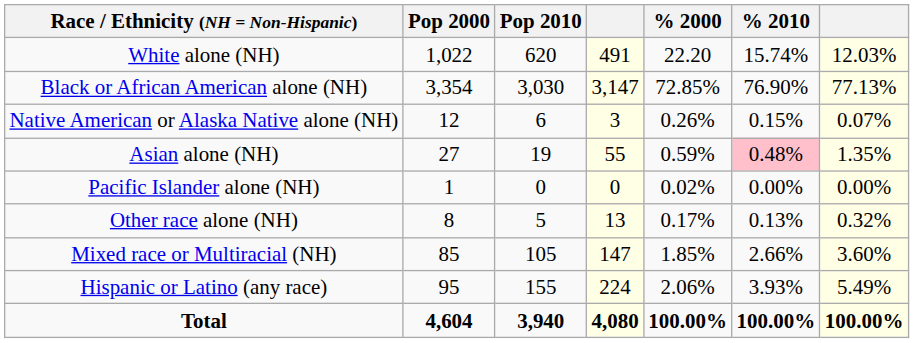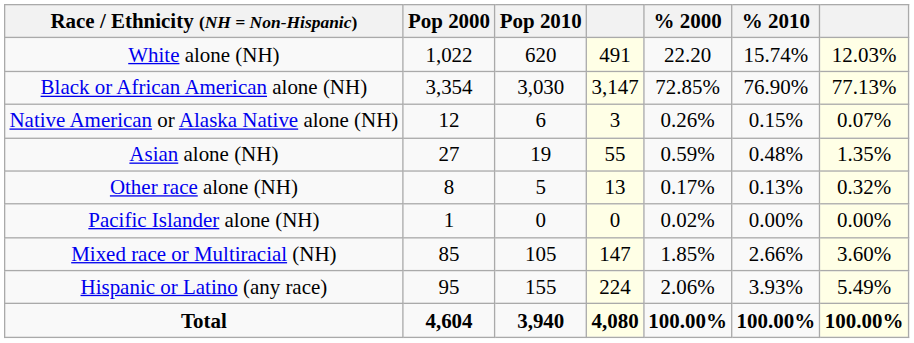(776, 154) pink background -> (776, 154) no background
rows swapped: (204, 187) <-> (204, 220)
